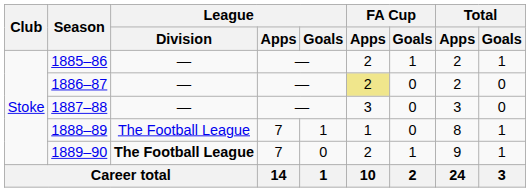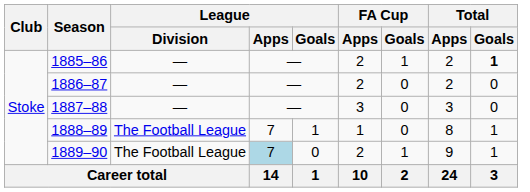(502, 61) normal -> (494, 61) bold
(368, 84) khaki background -> (360, 84) no background
(184, 152) bold -> (180, 152) normal
(279, 152) no background -> (271, 152) lightblue background
